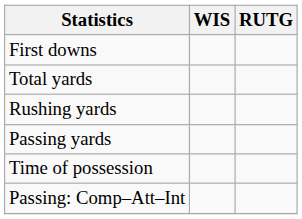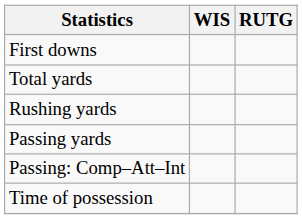rows swapped: (97, 198) <-> (81, 168)
